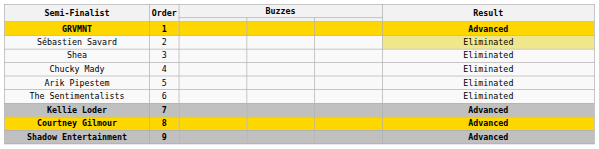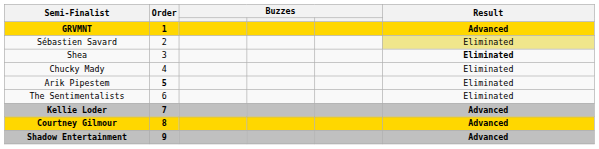(488, 56) normal -> (488, 56) bold
(164, 83) normal -> (164, 83) bold
